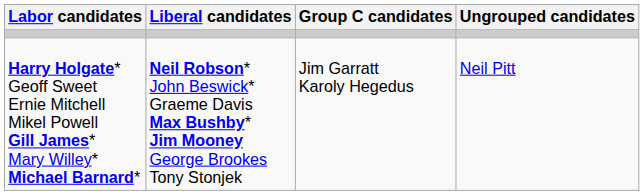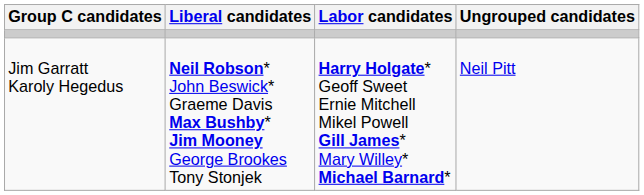columns swapped: (75, 17) <-> (376, 17)
